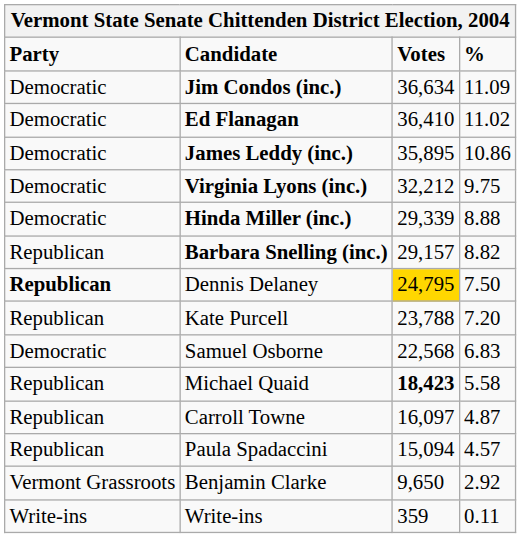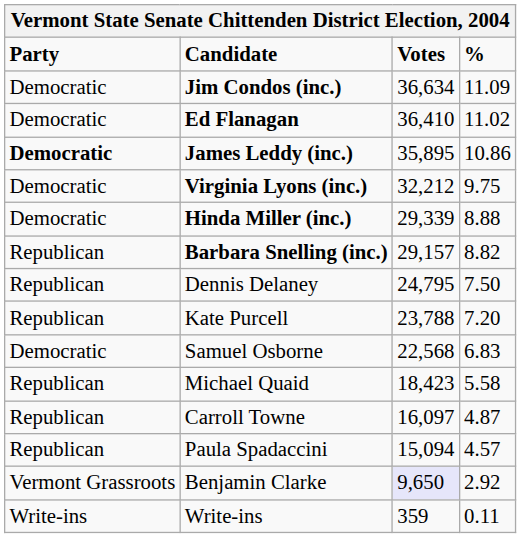(58, 152) normal -> (61, 152) bold
(60, 284) bold -> (57, 284) normal
(426, 284) gold background -> (426, 284) no background
(426, 383) bold -> (426, 383) normal
(421, 482) no background -> (421, 482) lavender background
